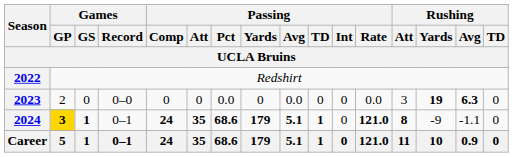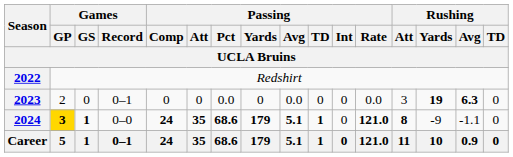(122, 99) 0–0 -> (122, 99) 0–1
(122, 120) 0–1 -> (122, 120) 0–0
